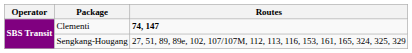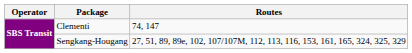(145, 26) bold -> (145, 26) normal
